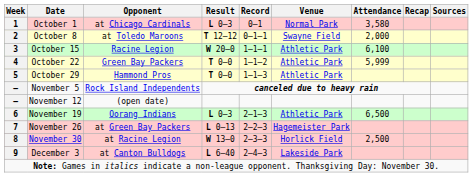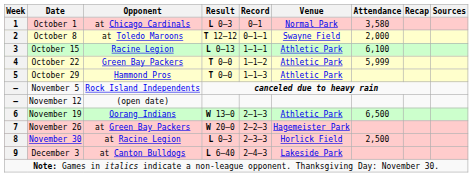(220, 50) W 20–0 -> (220, 50) L 0–13
(220, 114) L 0–3 -> (220, 114) W 13–0
(220, 127) L 0–13 -> (220, 127) W 20–0
(220, 140) W 13–0 -> (220, 140) L 0–3
